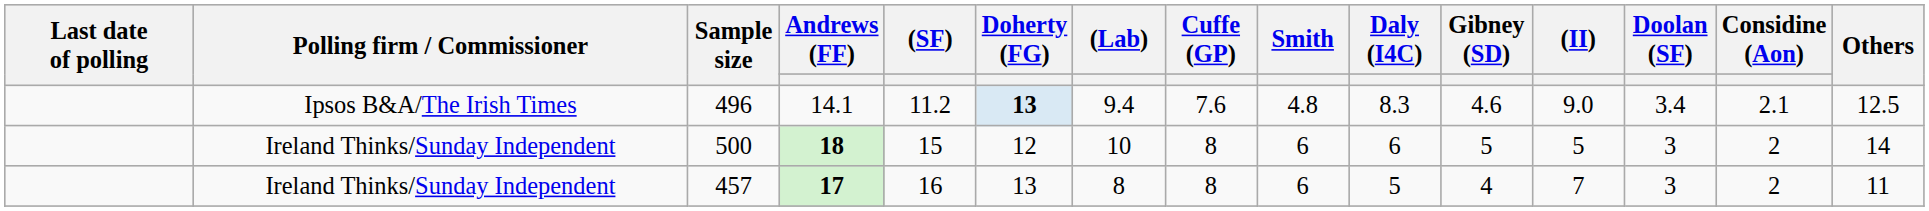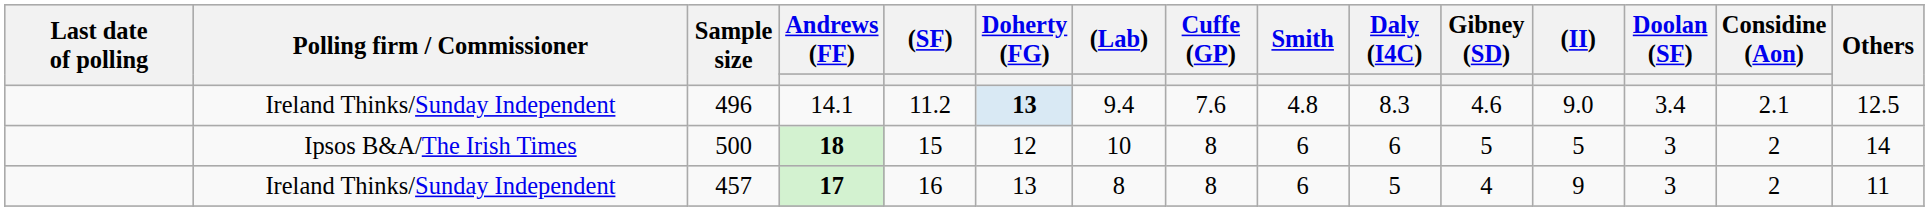(440, 105) Ipsos B&A/The Irish Times -> (440, 105) Ireland Thinks/Sunday Independent
(440, 145) Ireland Thinks/Sunday Independent -> (440, 145) Ipsos B&A/The Irish Times
(1578, 186) 7 -> (1578, 186) 9
